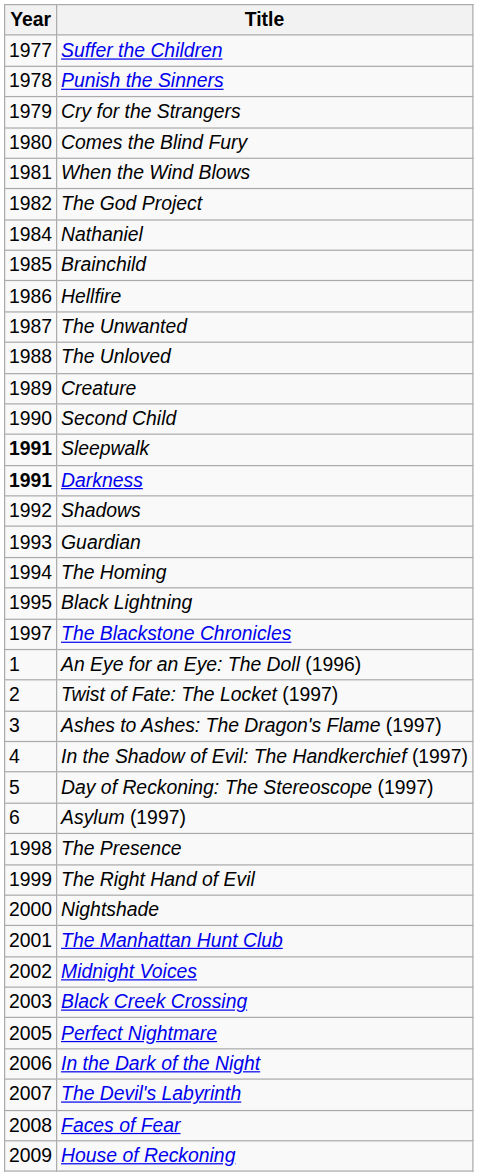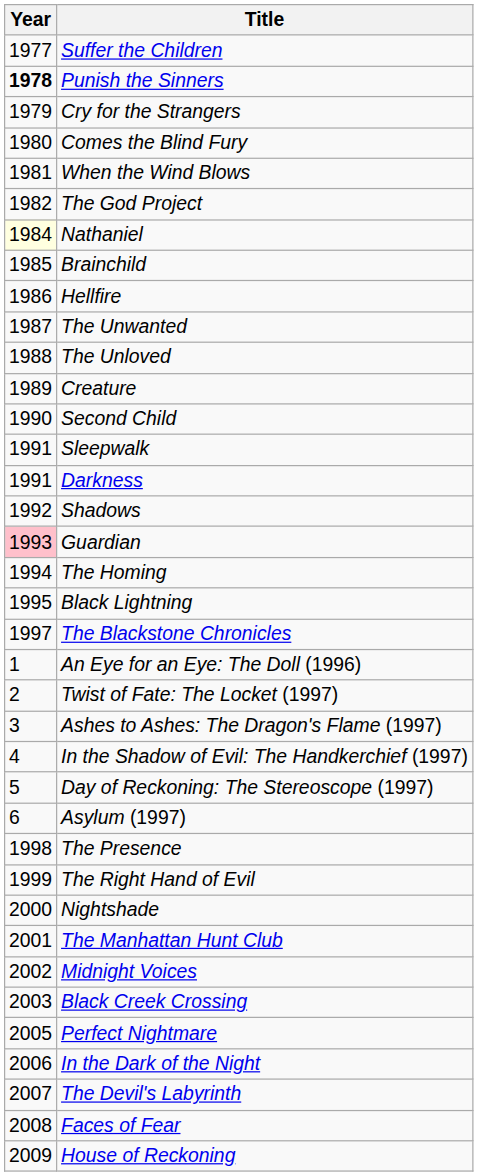(31, 81) normal -> (31, 81) bold
(31, 234) no background -> (31, 234) lightyellow background
(31, 449) bold -> (31, 449) normal
(31, 480) bold -> (31, 480) normal
(31, 541) no background -> (31, 541) pink background
